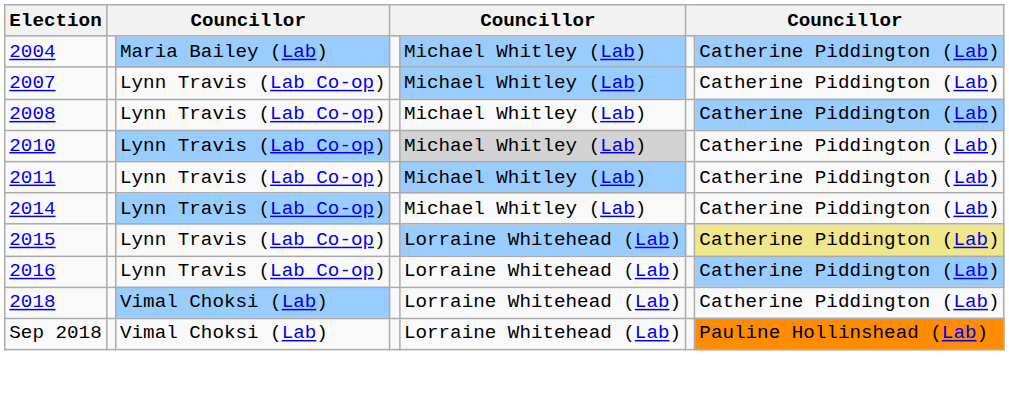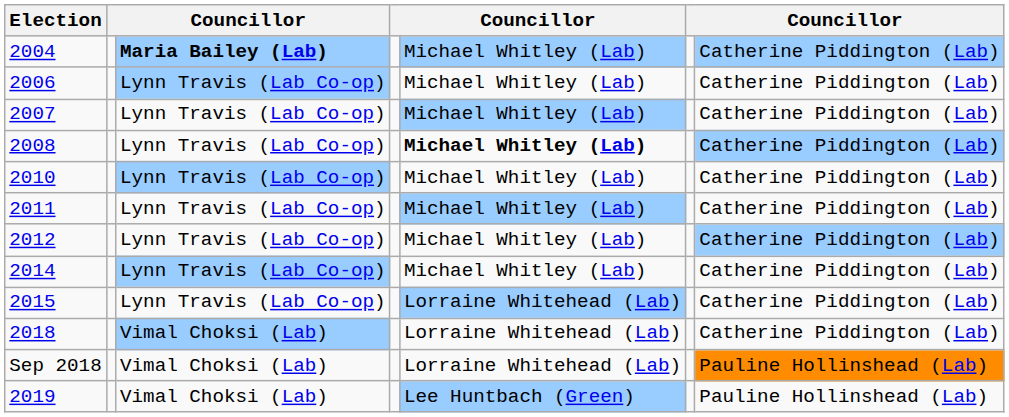(224, 52) normal -> (224, 52) bold
+ row: (32, 83)
(525, 114) normal -> (525, 146) bold
(525, 146) lightgrey background -> (525, 177) no background
+ row: (32, 240)
(849, 240) khaki background -> (849, 303) no background
- row: (32, 271)
+ row: (32, 397)
